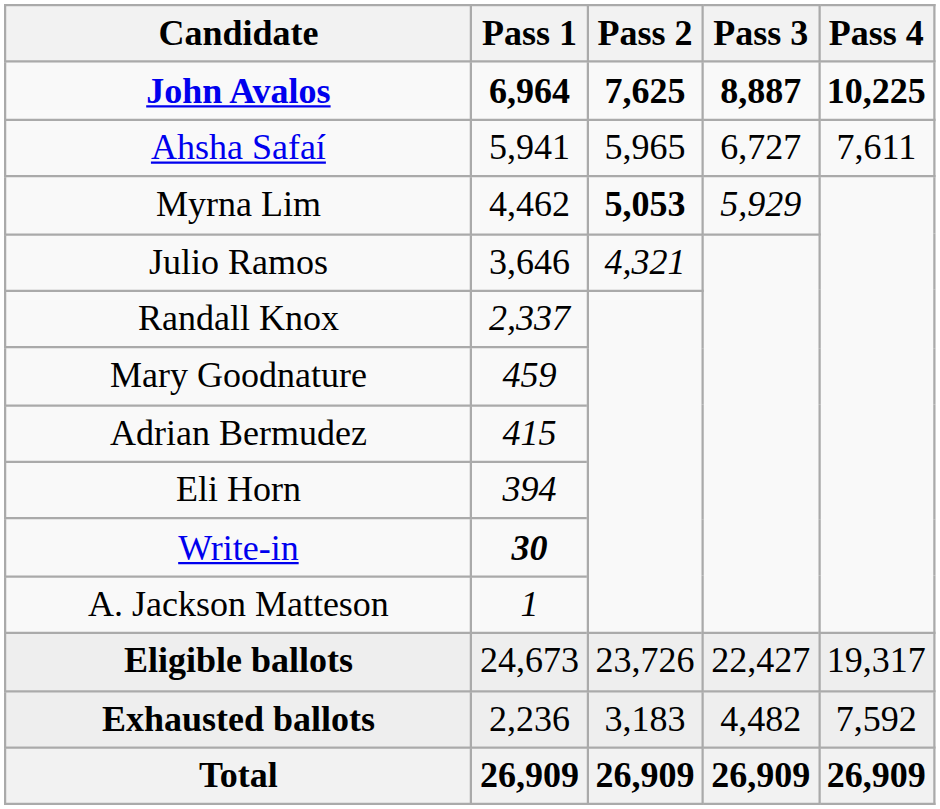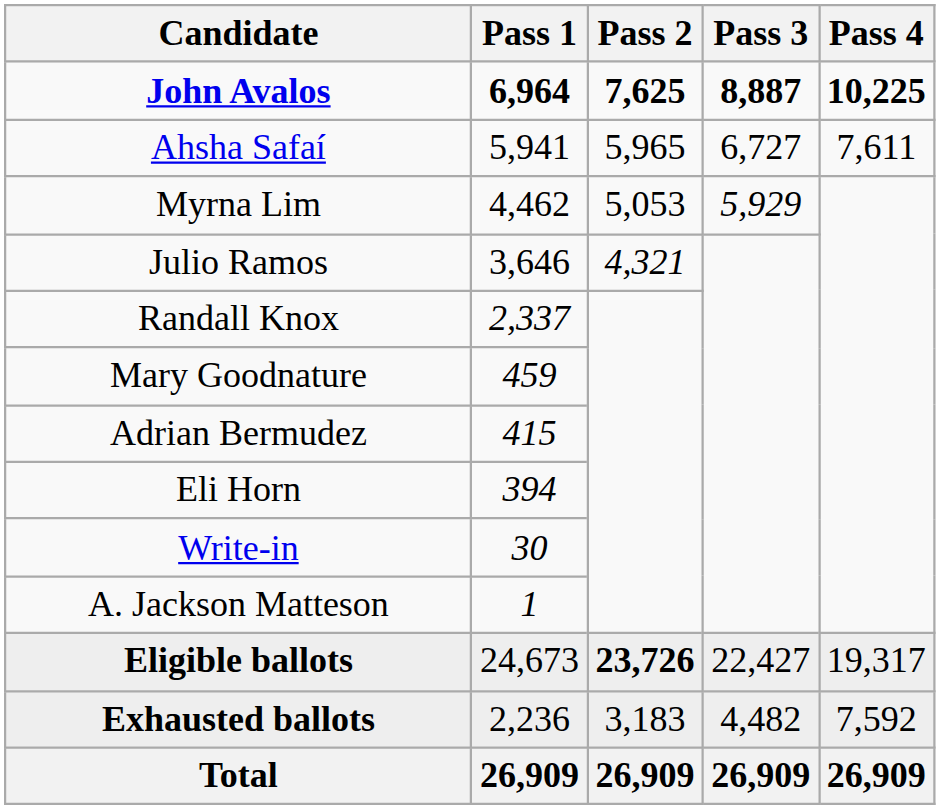(645, 204) bold -> (645, 204) normal
(530, 546) bold -> (530, 546) normal
(645, 661) normal -> (645, 661) bold
